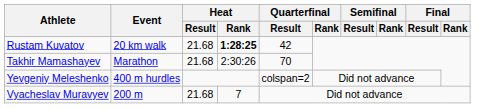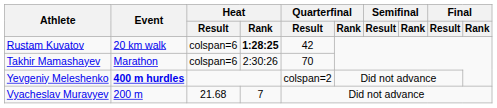(200, 45) 21.68 -> (213, 45) colspan=6
(200, 62) 21.68 -> (213, 62) colspan=6
(147, 79) normal -> (149, 79) bold
